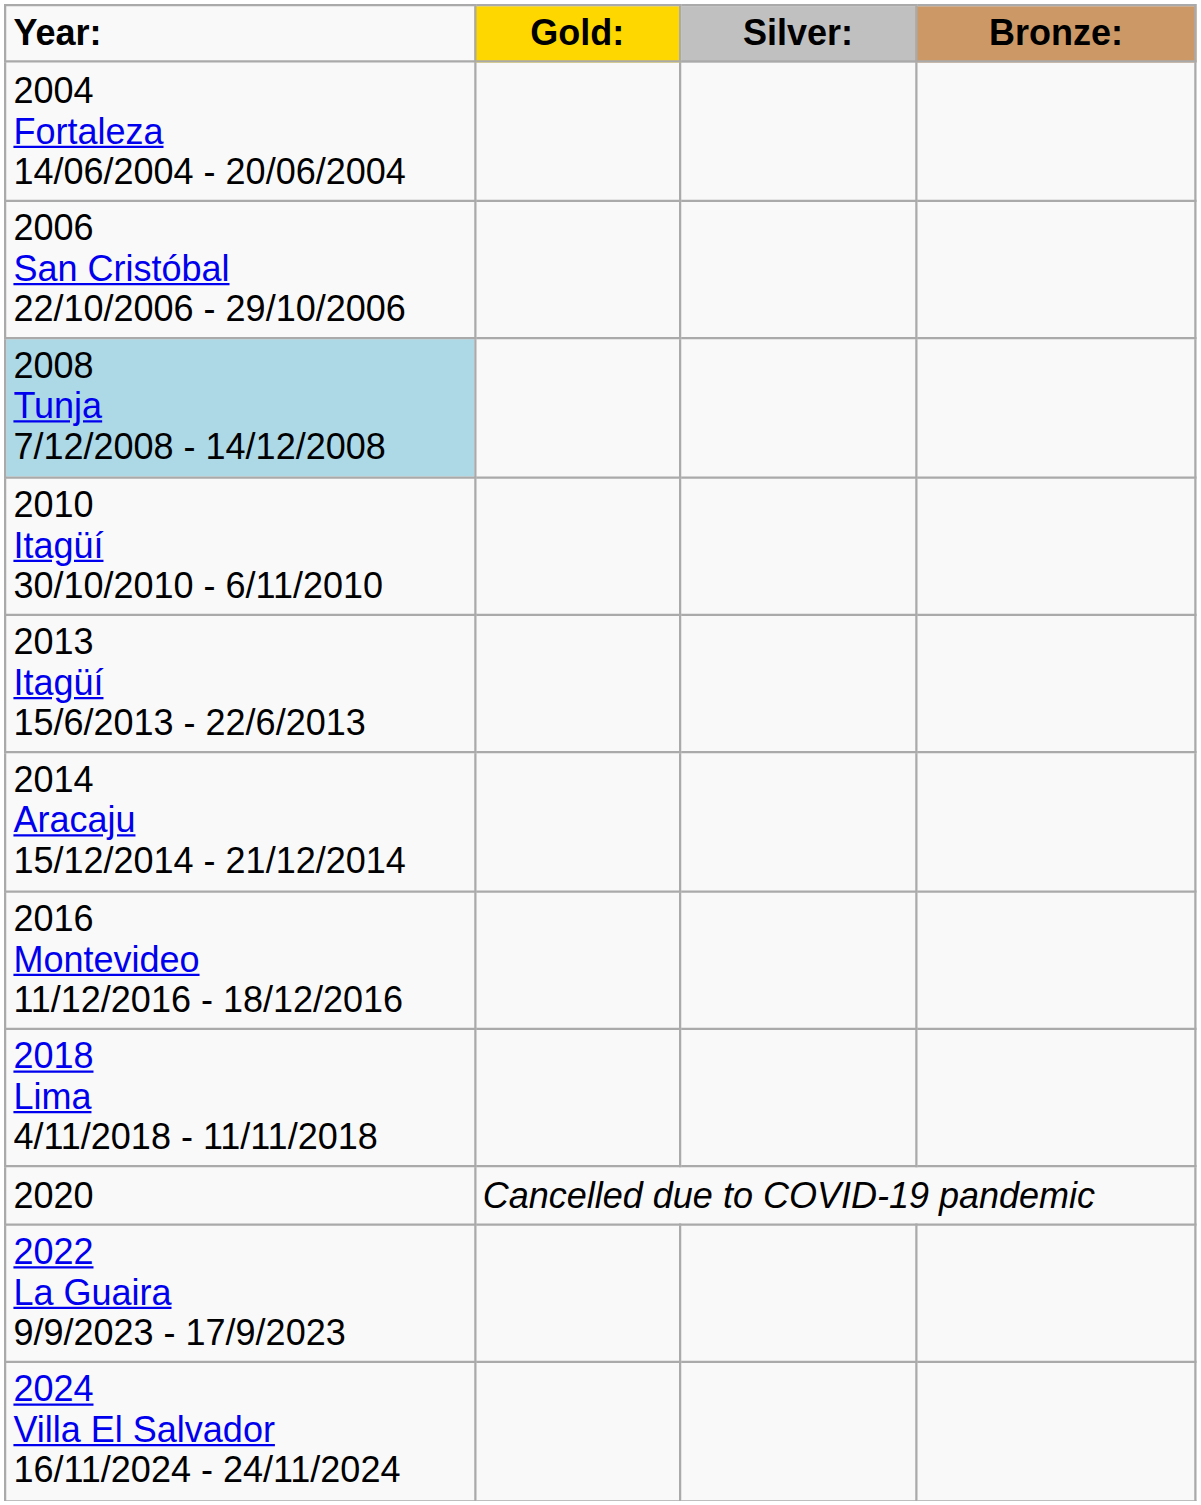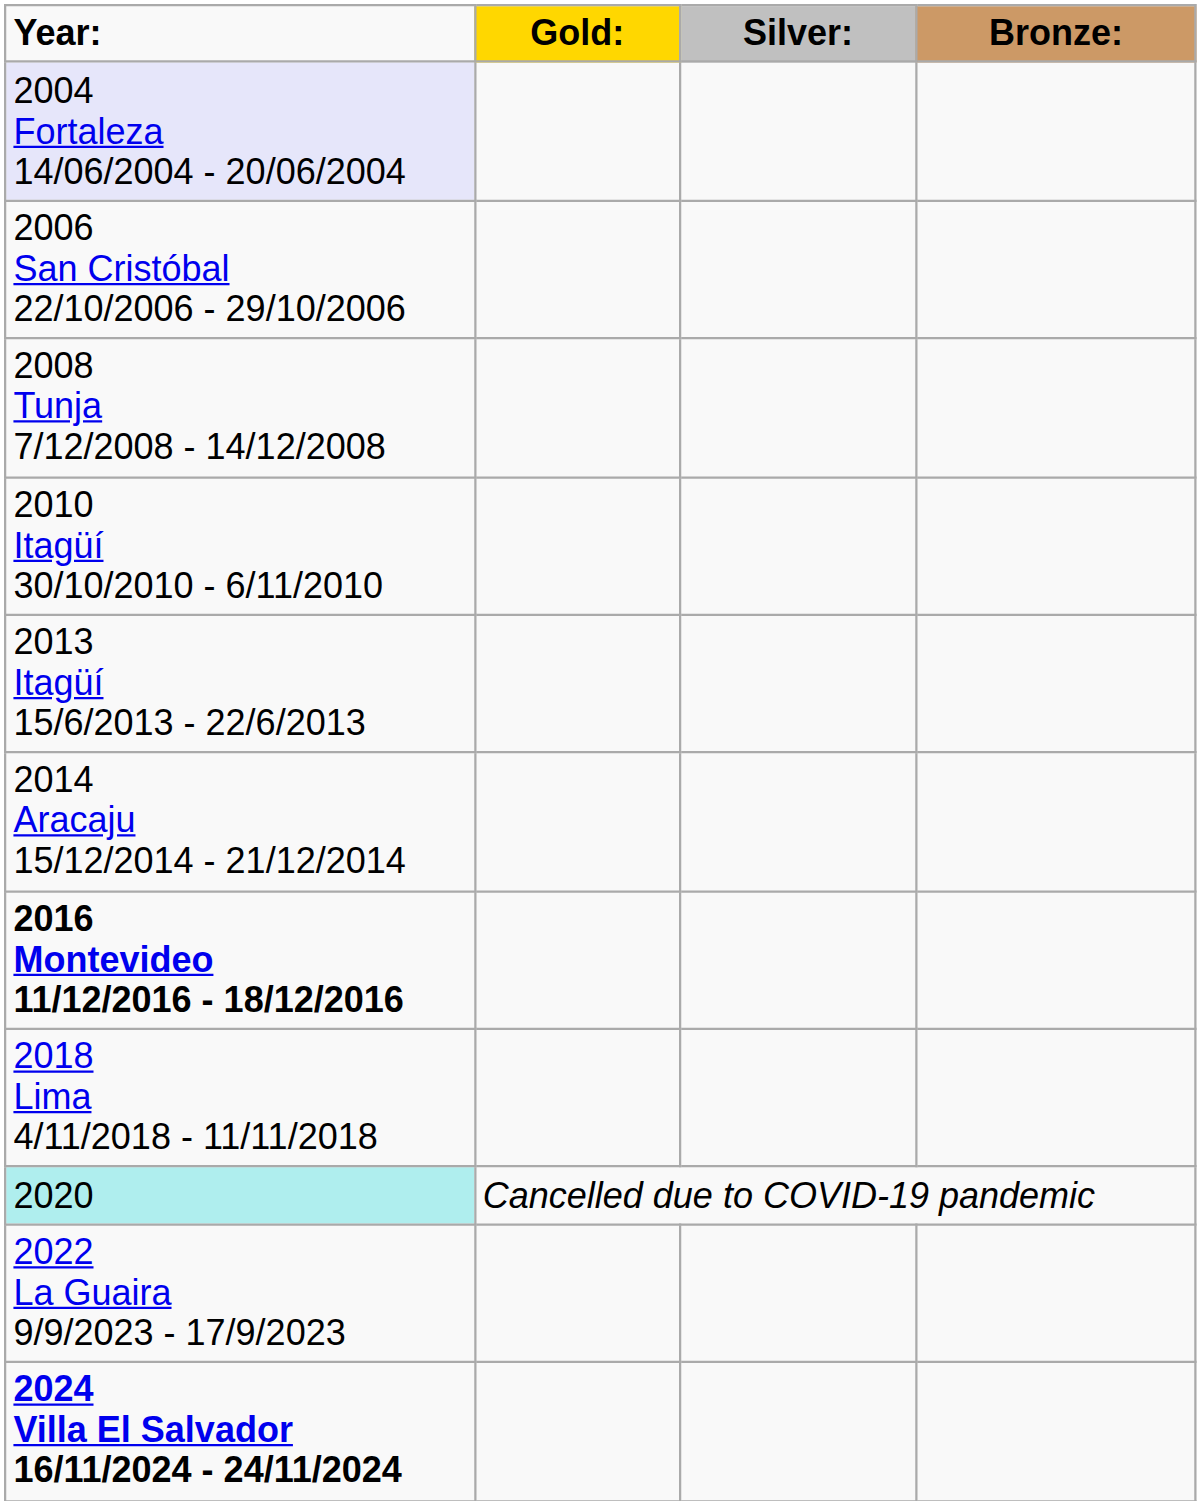(210, 130) no background -> (210, 130) lavender background
(200, 406) lightblue background -> (200, 406) no background
(208, 959) normal -> (209, 959) bold
(53, 1194) no background -> (53, 1194) paleturquoise background
(207, 1430) normal -> (208, 1430) bold
